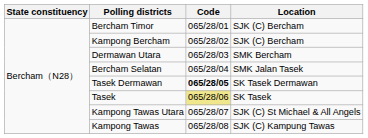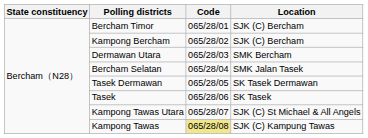(208, 83) bold -> (208, 83) normal
(208, 97) khaki background -> (208, 97) no background
(208, 126) no background -> (208, 126) khaki background
